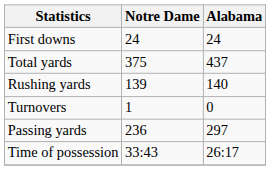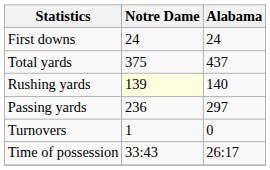(136, 84) no background -> (136, 84) lightyellow background
rows swapped: (47, 130) <-> (37, 107)
